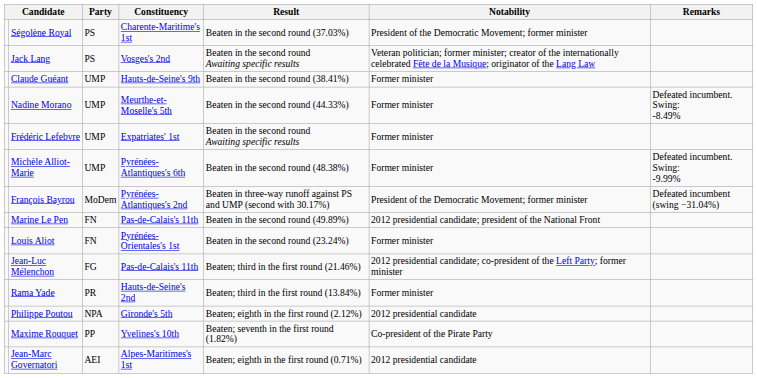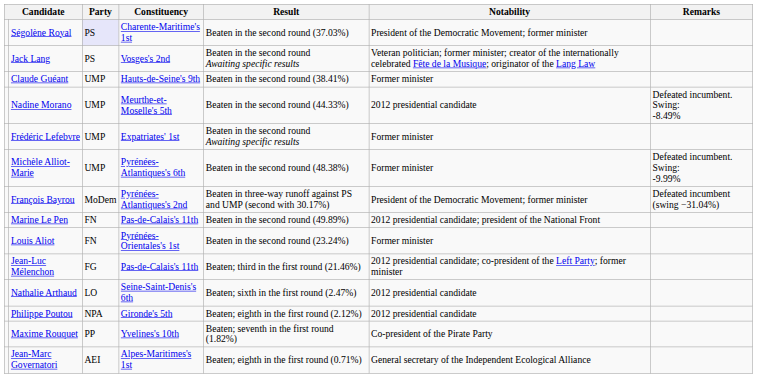(90, 32) no background -> (90, 32) lavender background
(402, 105) Former minister -> (424, 105) 2012 presidential candidate
- row: (33, 292)
+ row: (44, 292)
(424, 360) 2012 presidential candidate -> (481, 360) General secretary of the Independent Ecological Alliance
